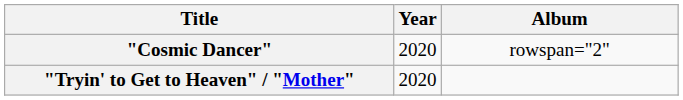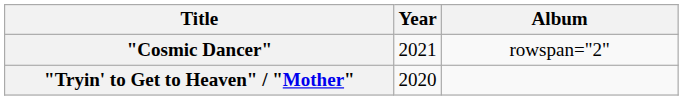(418, 49) 2020 -> (418, 49) 2021
